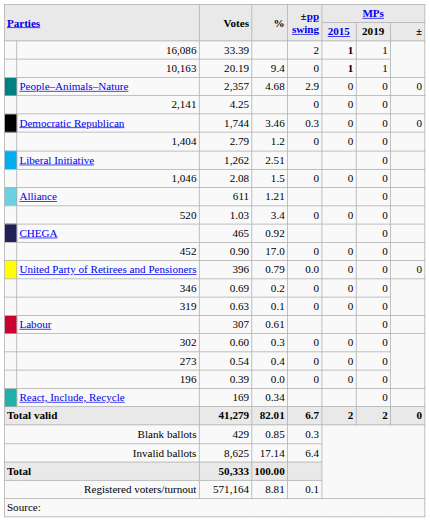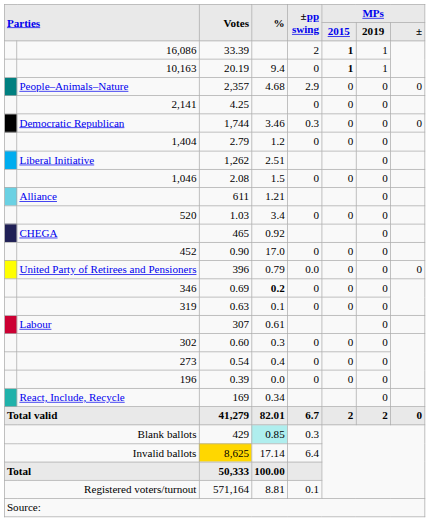(278, 288) normal -> (278, 288) bold
(275, 434) no background -> (275, 434) paleturquoise background
(237, 452) no background -> (237, 452) gold background
